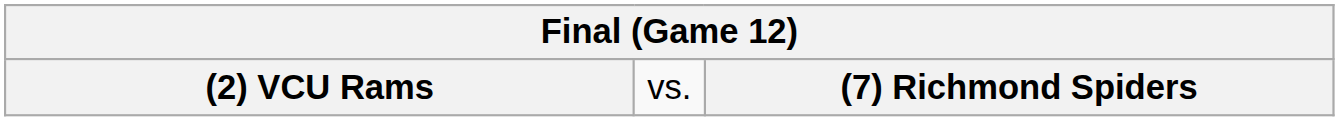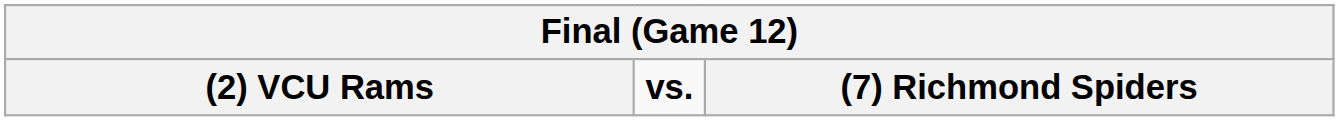(669, 86) normal -> (669, 86) bold
